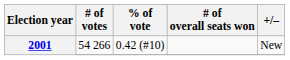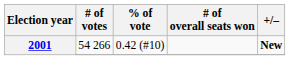(271, 45) normal -> (271, 45) bold
